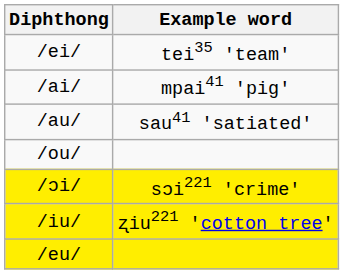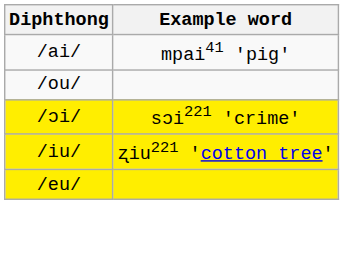- row: (59, 52)
- row: (59, 122)
